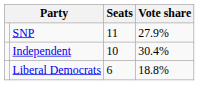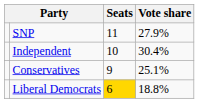+ row: (46, 70)
(109, 70) no background -> (109, 88) gold background
